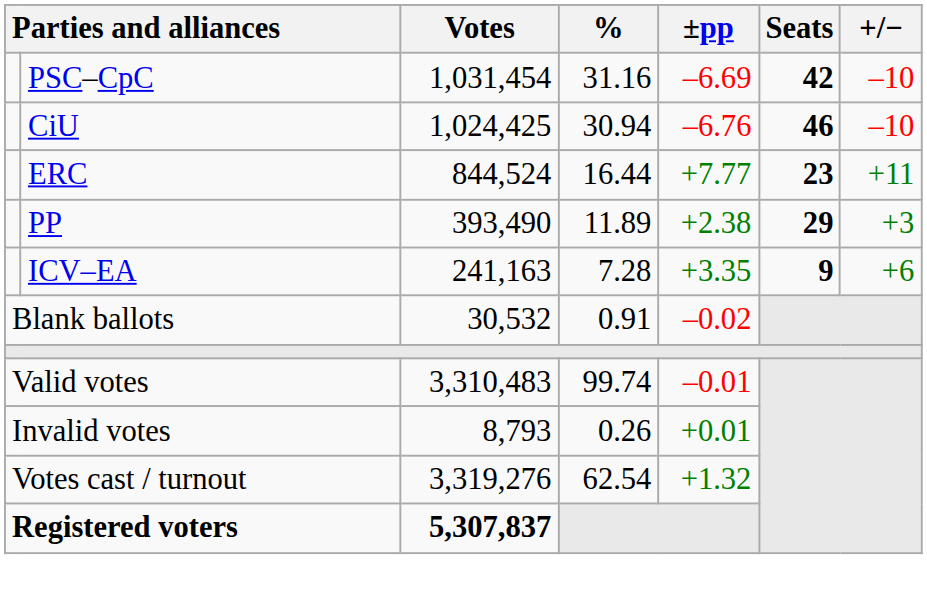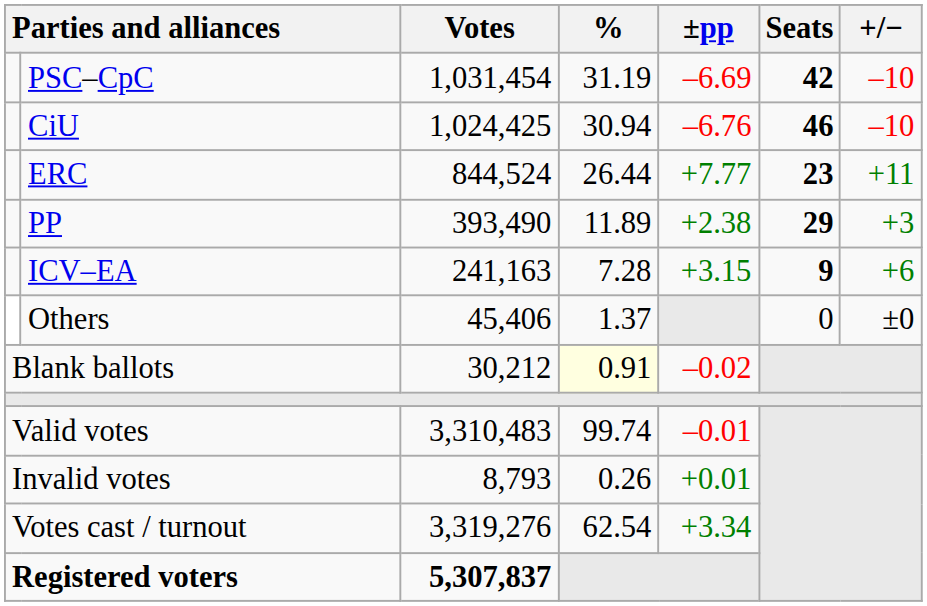(617, 77) 31.16 -> (617, 77) 31.19
(617, 174) 16.44 -> (617, 174) 26.44
(716, 271) +3.35 -> (716, 271) +3.15
+ row: (69, 319)
(509, 319) 30,532 -> (509, 367) 30,212
(625, 319) no background -> (625, 367) lightyellow background
(716, 479) +1.32 -> (716, 527) +3.34
